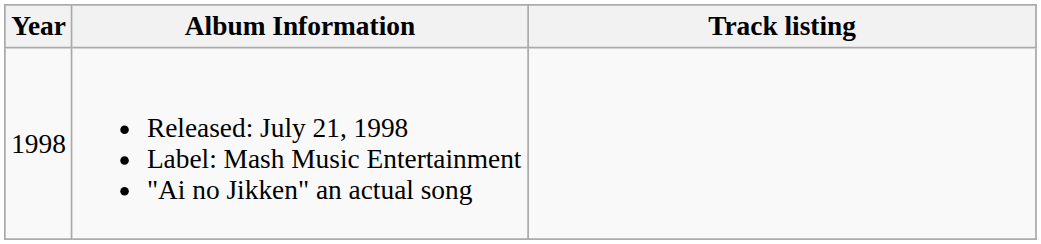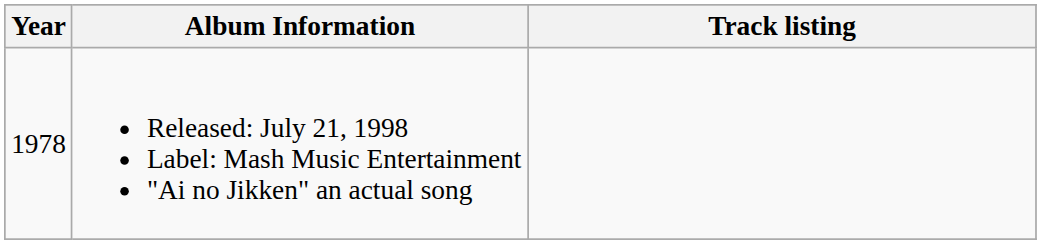(39, 143) 1998 -> (39, 143) 1978
